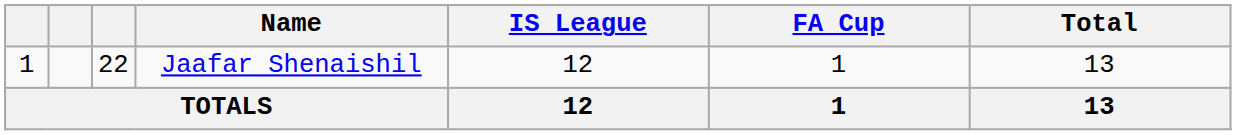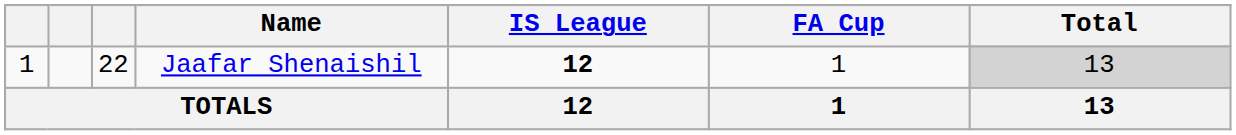(578, 67) normal -> (578, 67) bold
(1099, 67) no background -> (1099, 67) lightgrey background
